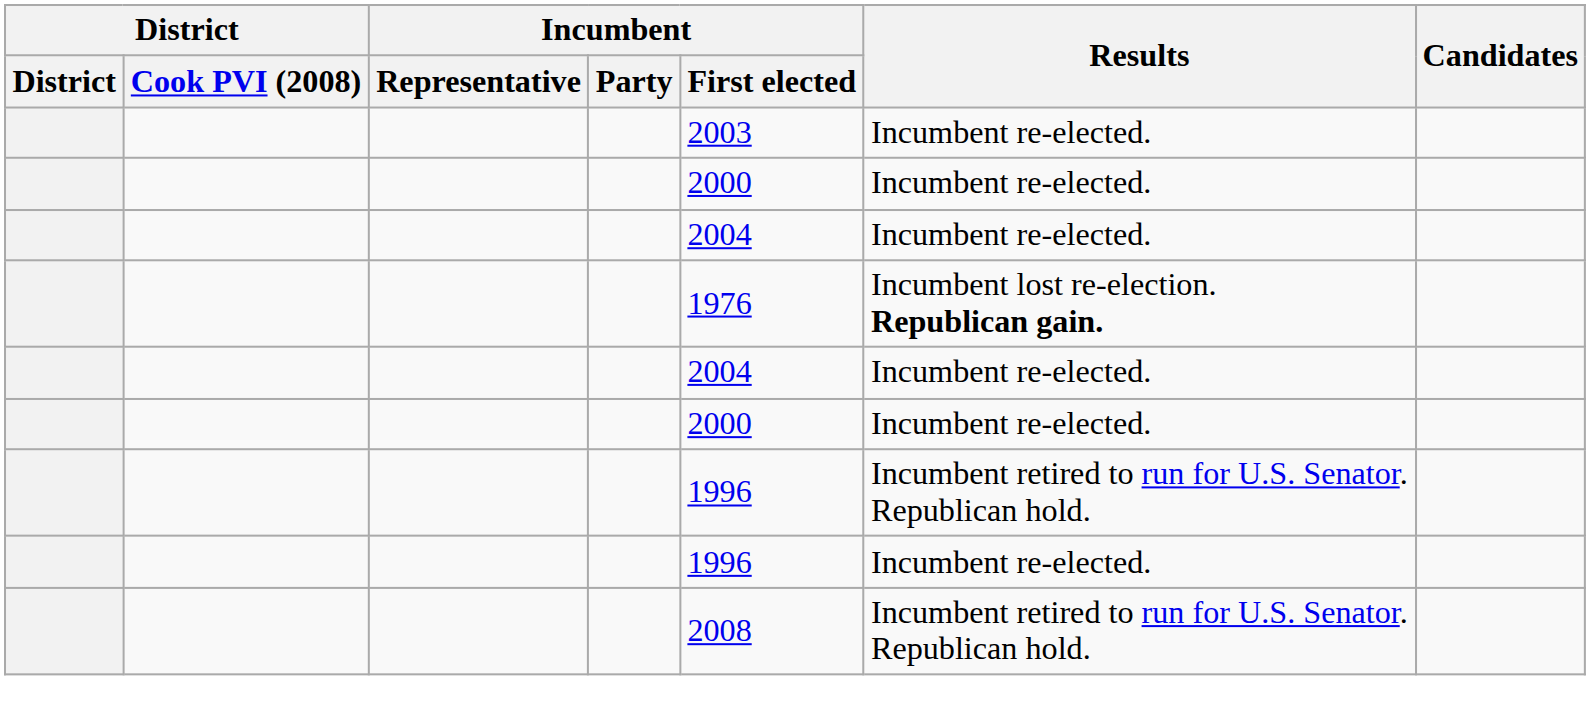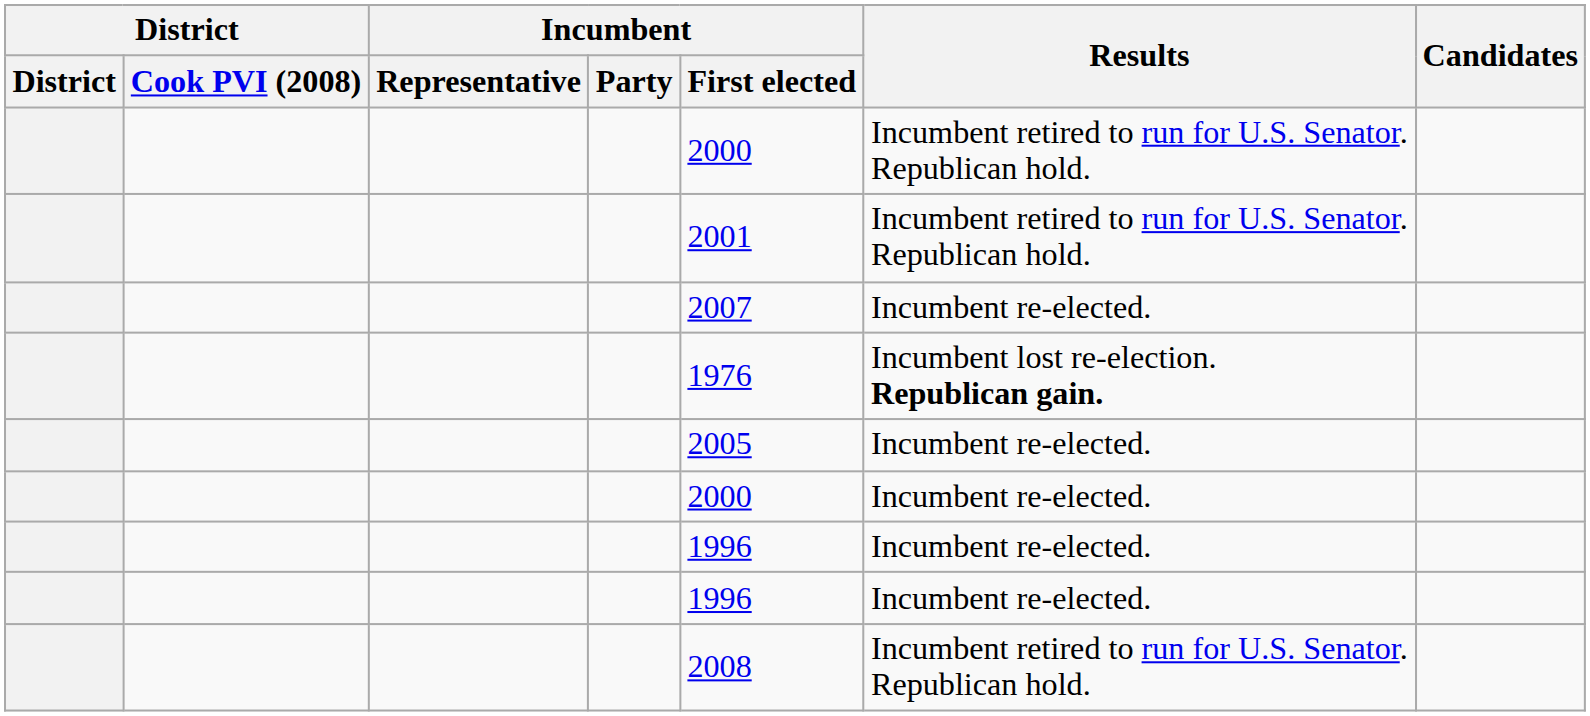(720, 132) 2003 -> (720, 150) 2000
(1011, 132) Incumbent re-elected. -> (1139, 150) Incumbent retired to run for U.S. Senator. Republican hold.
(720, 183) 2000 -> (720, 237) 2001
(1011, 183) Incumbent re-elected. -> (1139, 237) Incumbent retired to run for U.S. Senator. Republican hold.
(720, 234) 2004 -> (720, 306) 2007
(720, 372) 2004 -> (720, 444) 2005
(1139, 492) Incumbent retired to run for U.S. Senator. Republican hold. -> (1011, 546) Incumbent re-elected.
